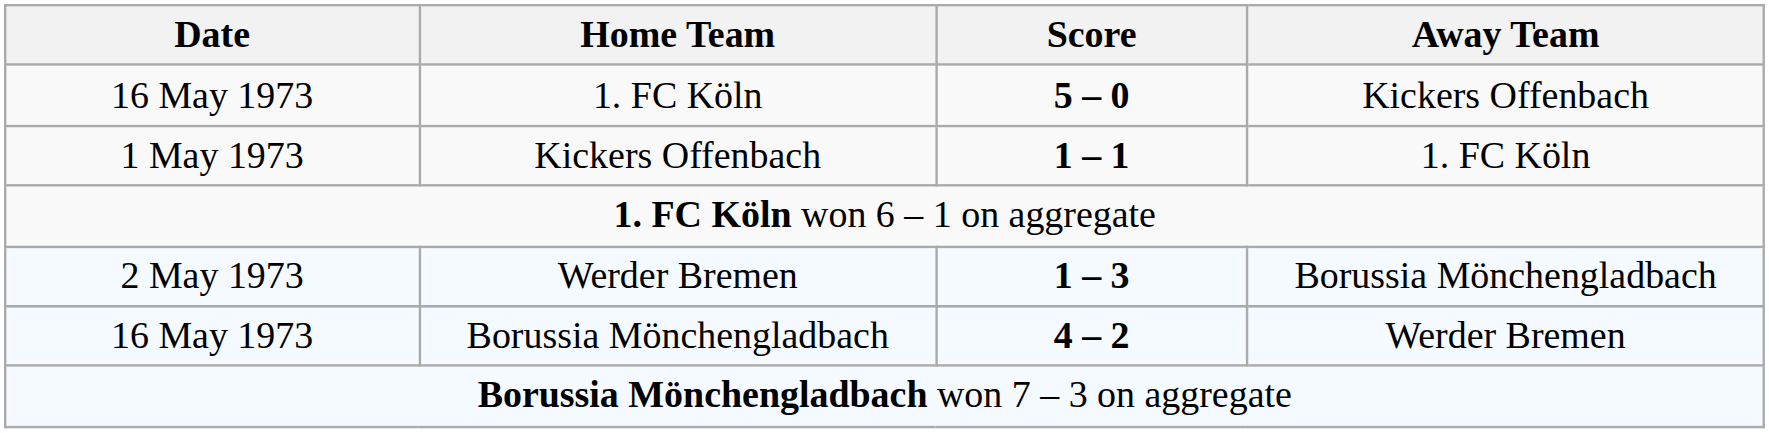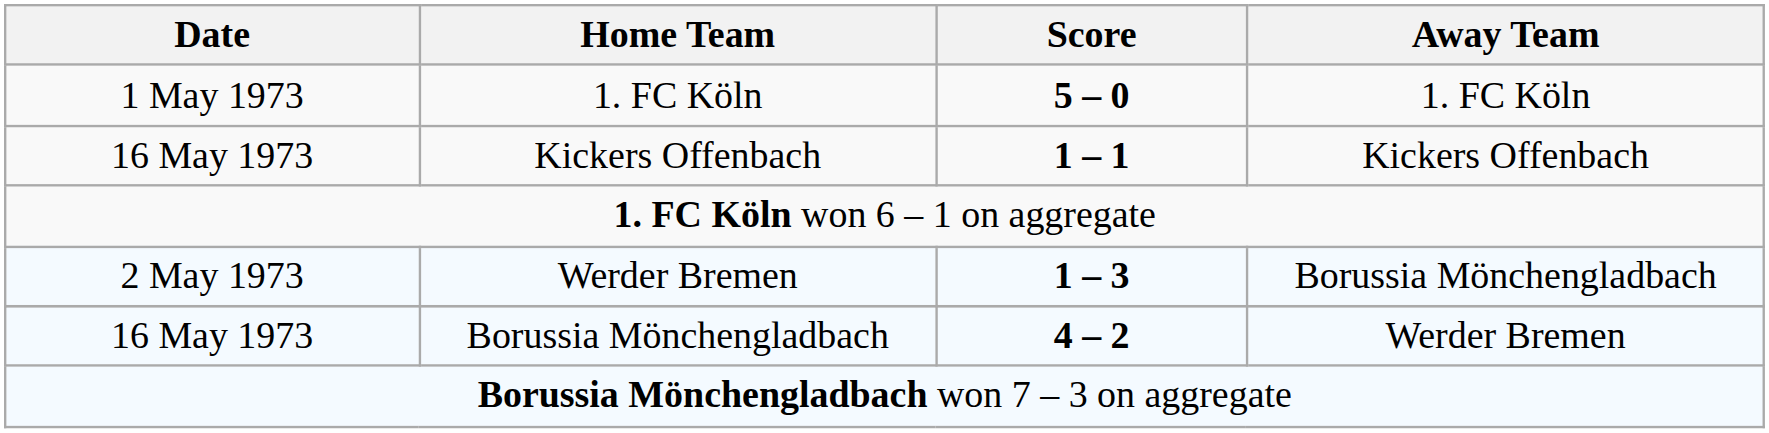(212, 94) 16 May 1973 -> (212, 94) 1 May 1973
(1506, 94) Kickers Offenbach -> (1506, 94) 1. FC Köln
(212, 154) 1 May 1973 -> (212, 154) 16 May 1973
(1506, 154) 1. FC Köln -> (1506, 154) Kickers Offenbach
